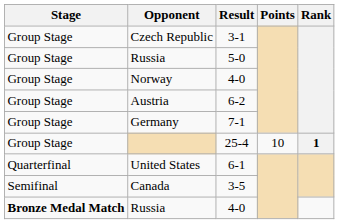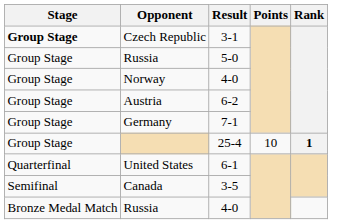(40, 36) normal -> (42, 36) bold
(66, 207) bold -> (63, 207) normal
